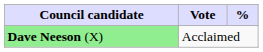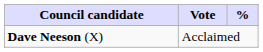(55, 36) lightgreen background -> (55, 36) no background
